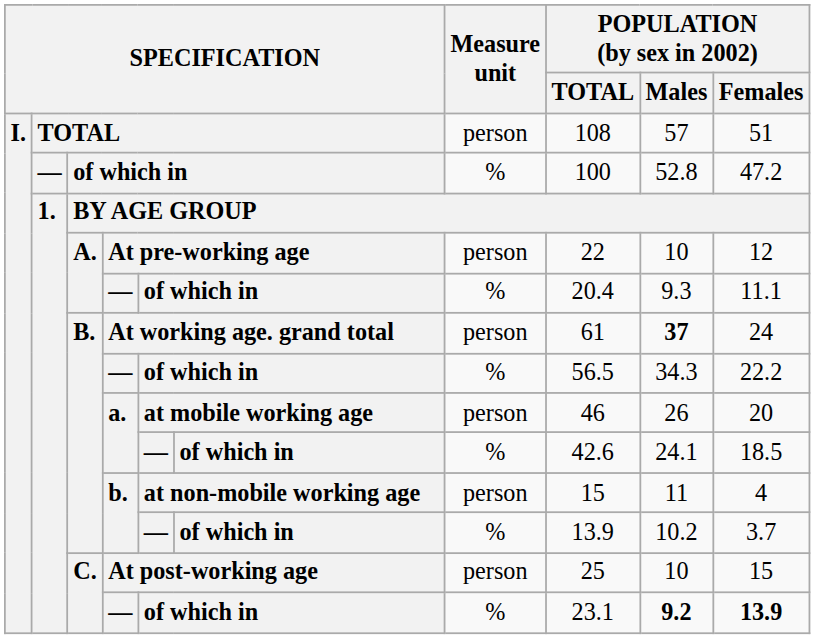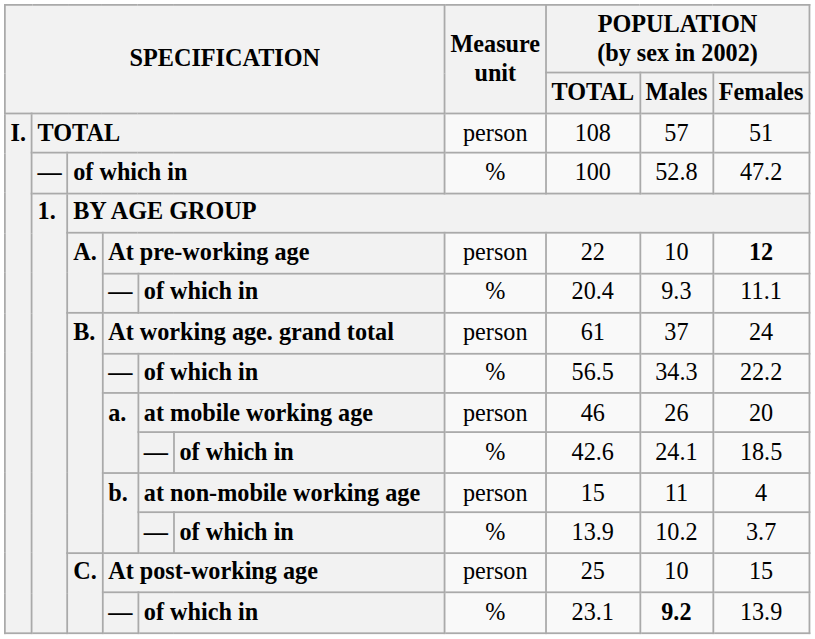(761, 252) normal -> (761, 252) bold
(676, 332) bold -> (676, 332) normal
(761, 611) bold -> (761, 611) normal
